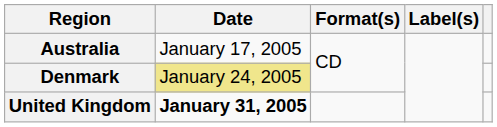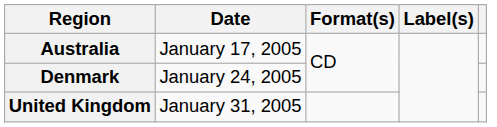(230, 77) khaki background -> (230, 77) no background
(233, 106) bold -> (230, 106) normal
